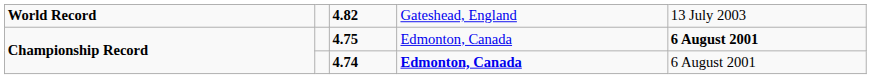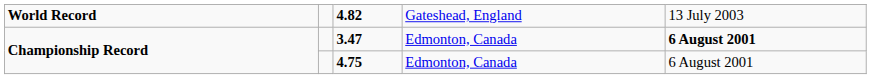(345, 39) 4.75 -> (349, 39) 3.47
(345, 62) 4.74 -> (349, 62) 4.75
(461, 62) bold -> (461, 62) normal
